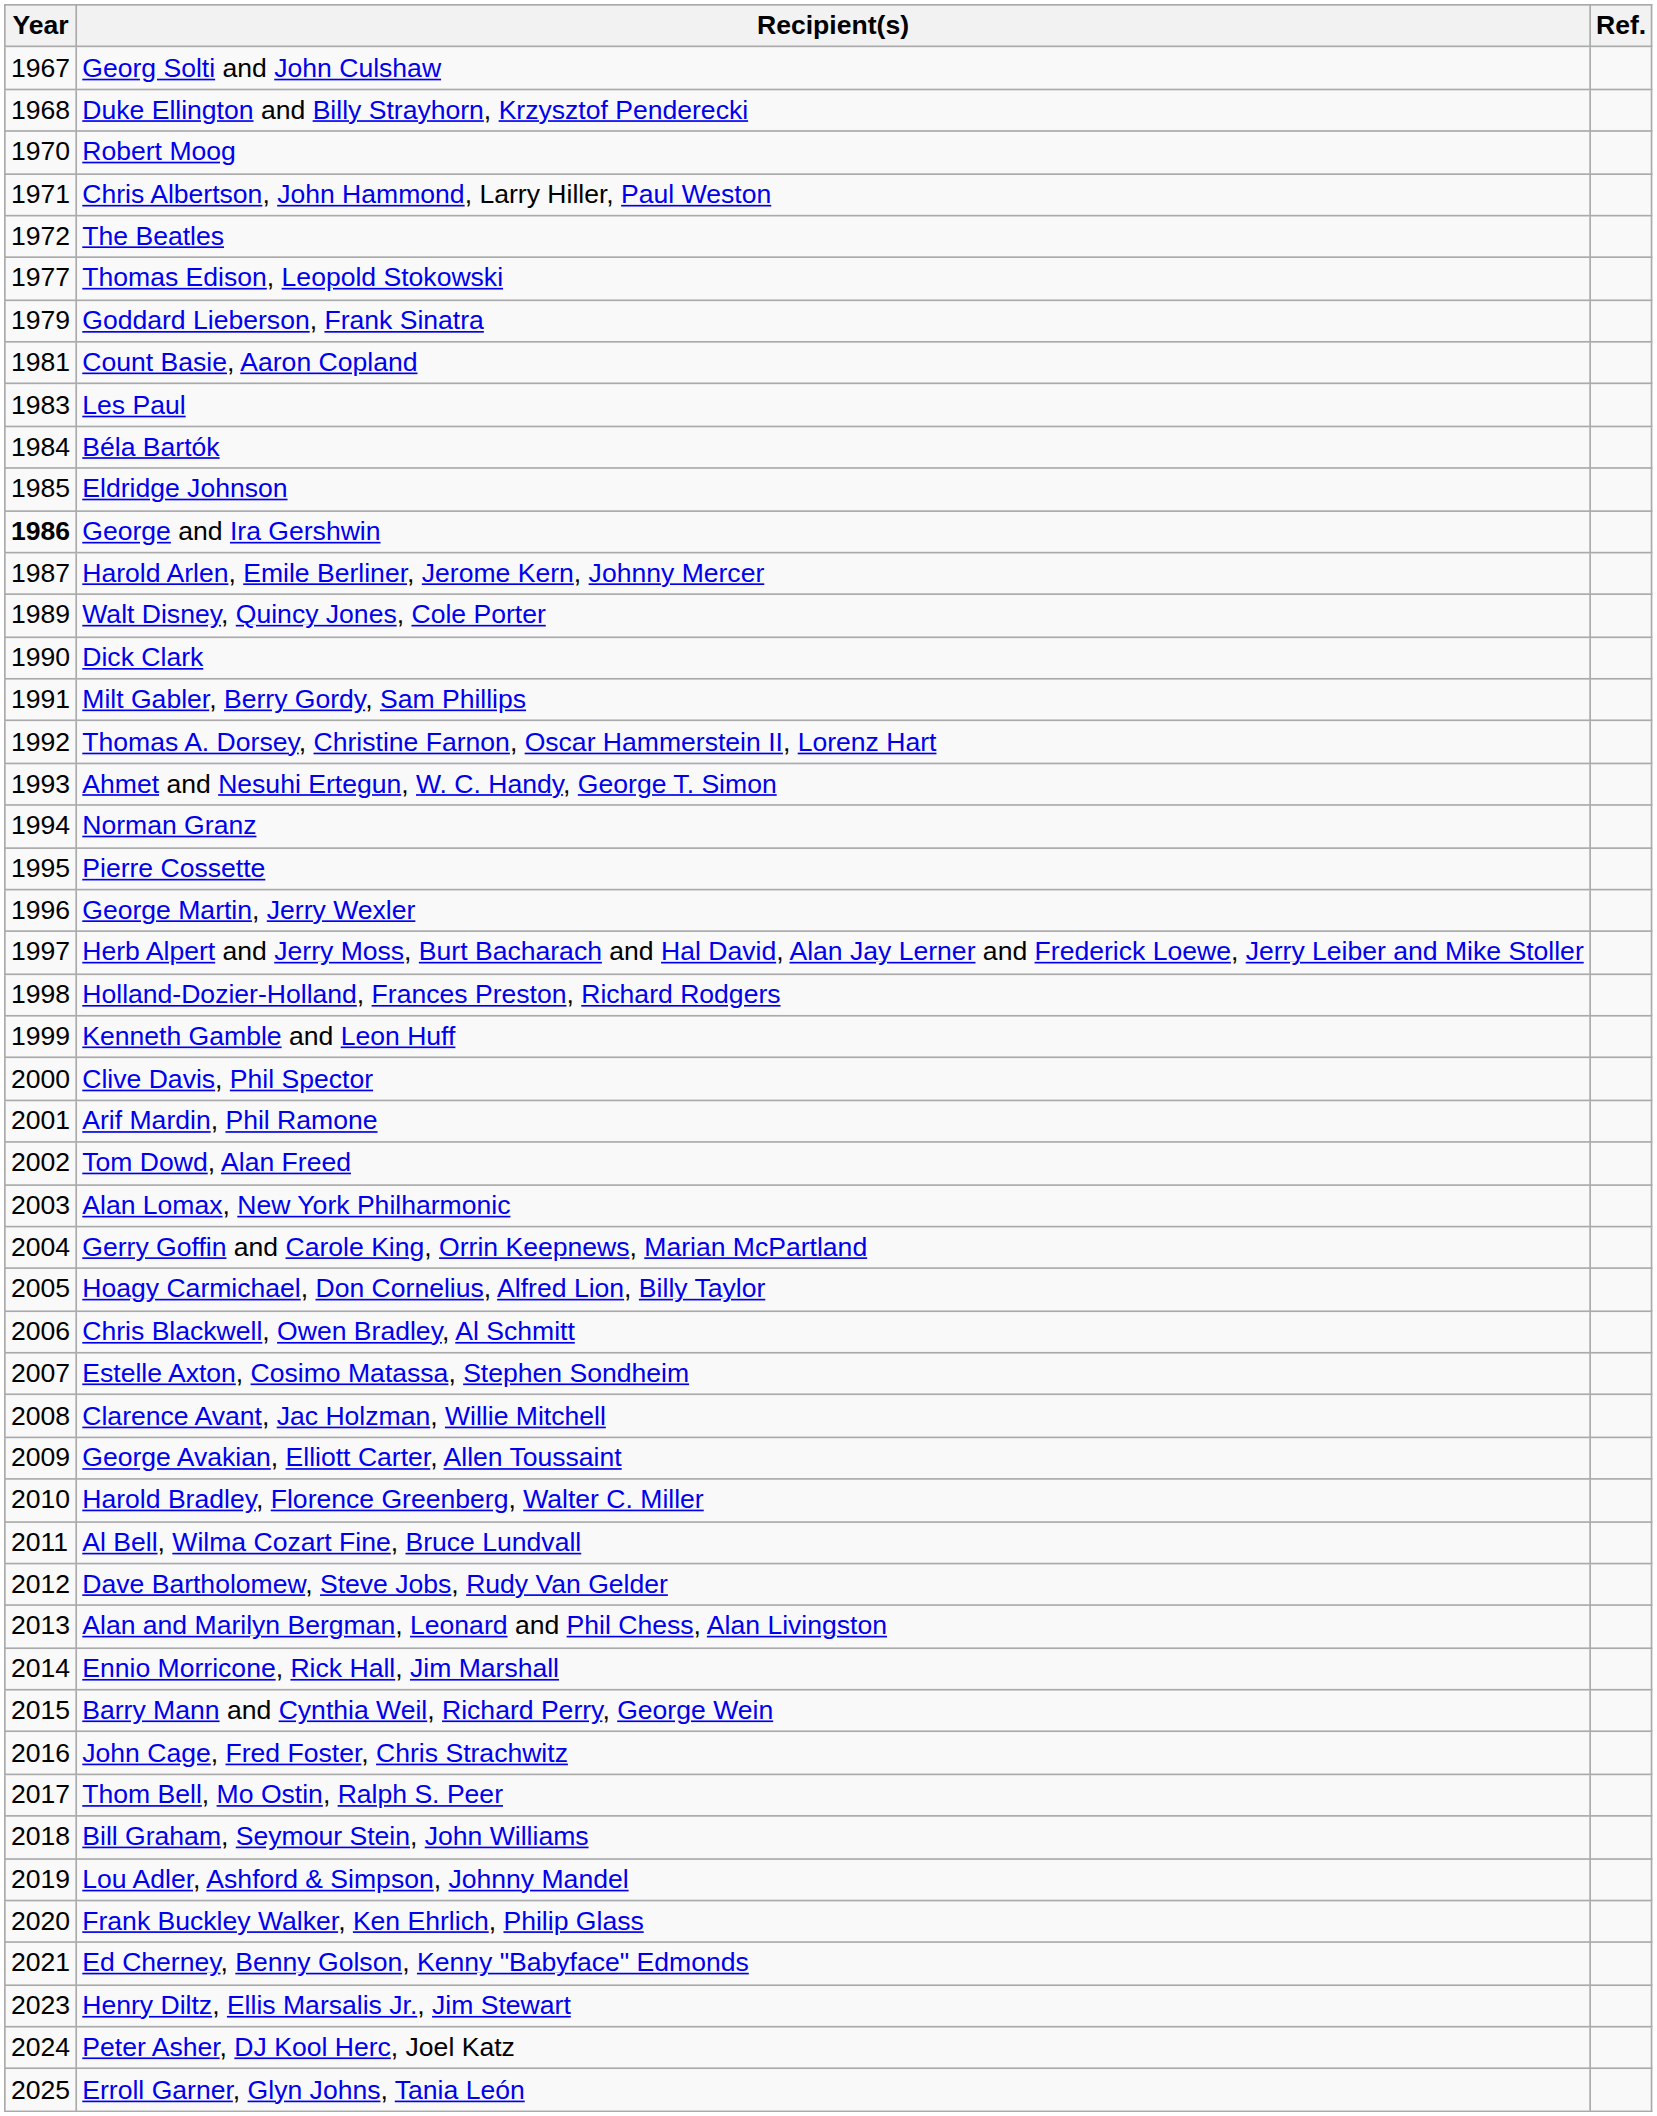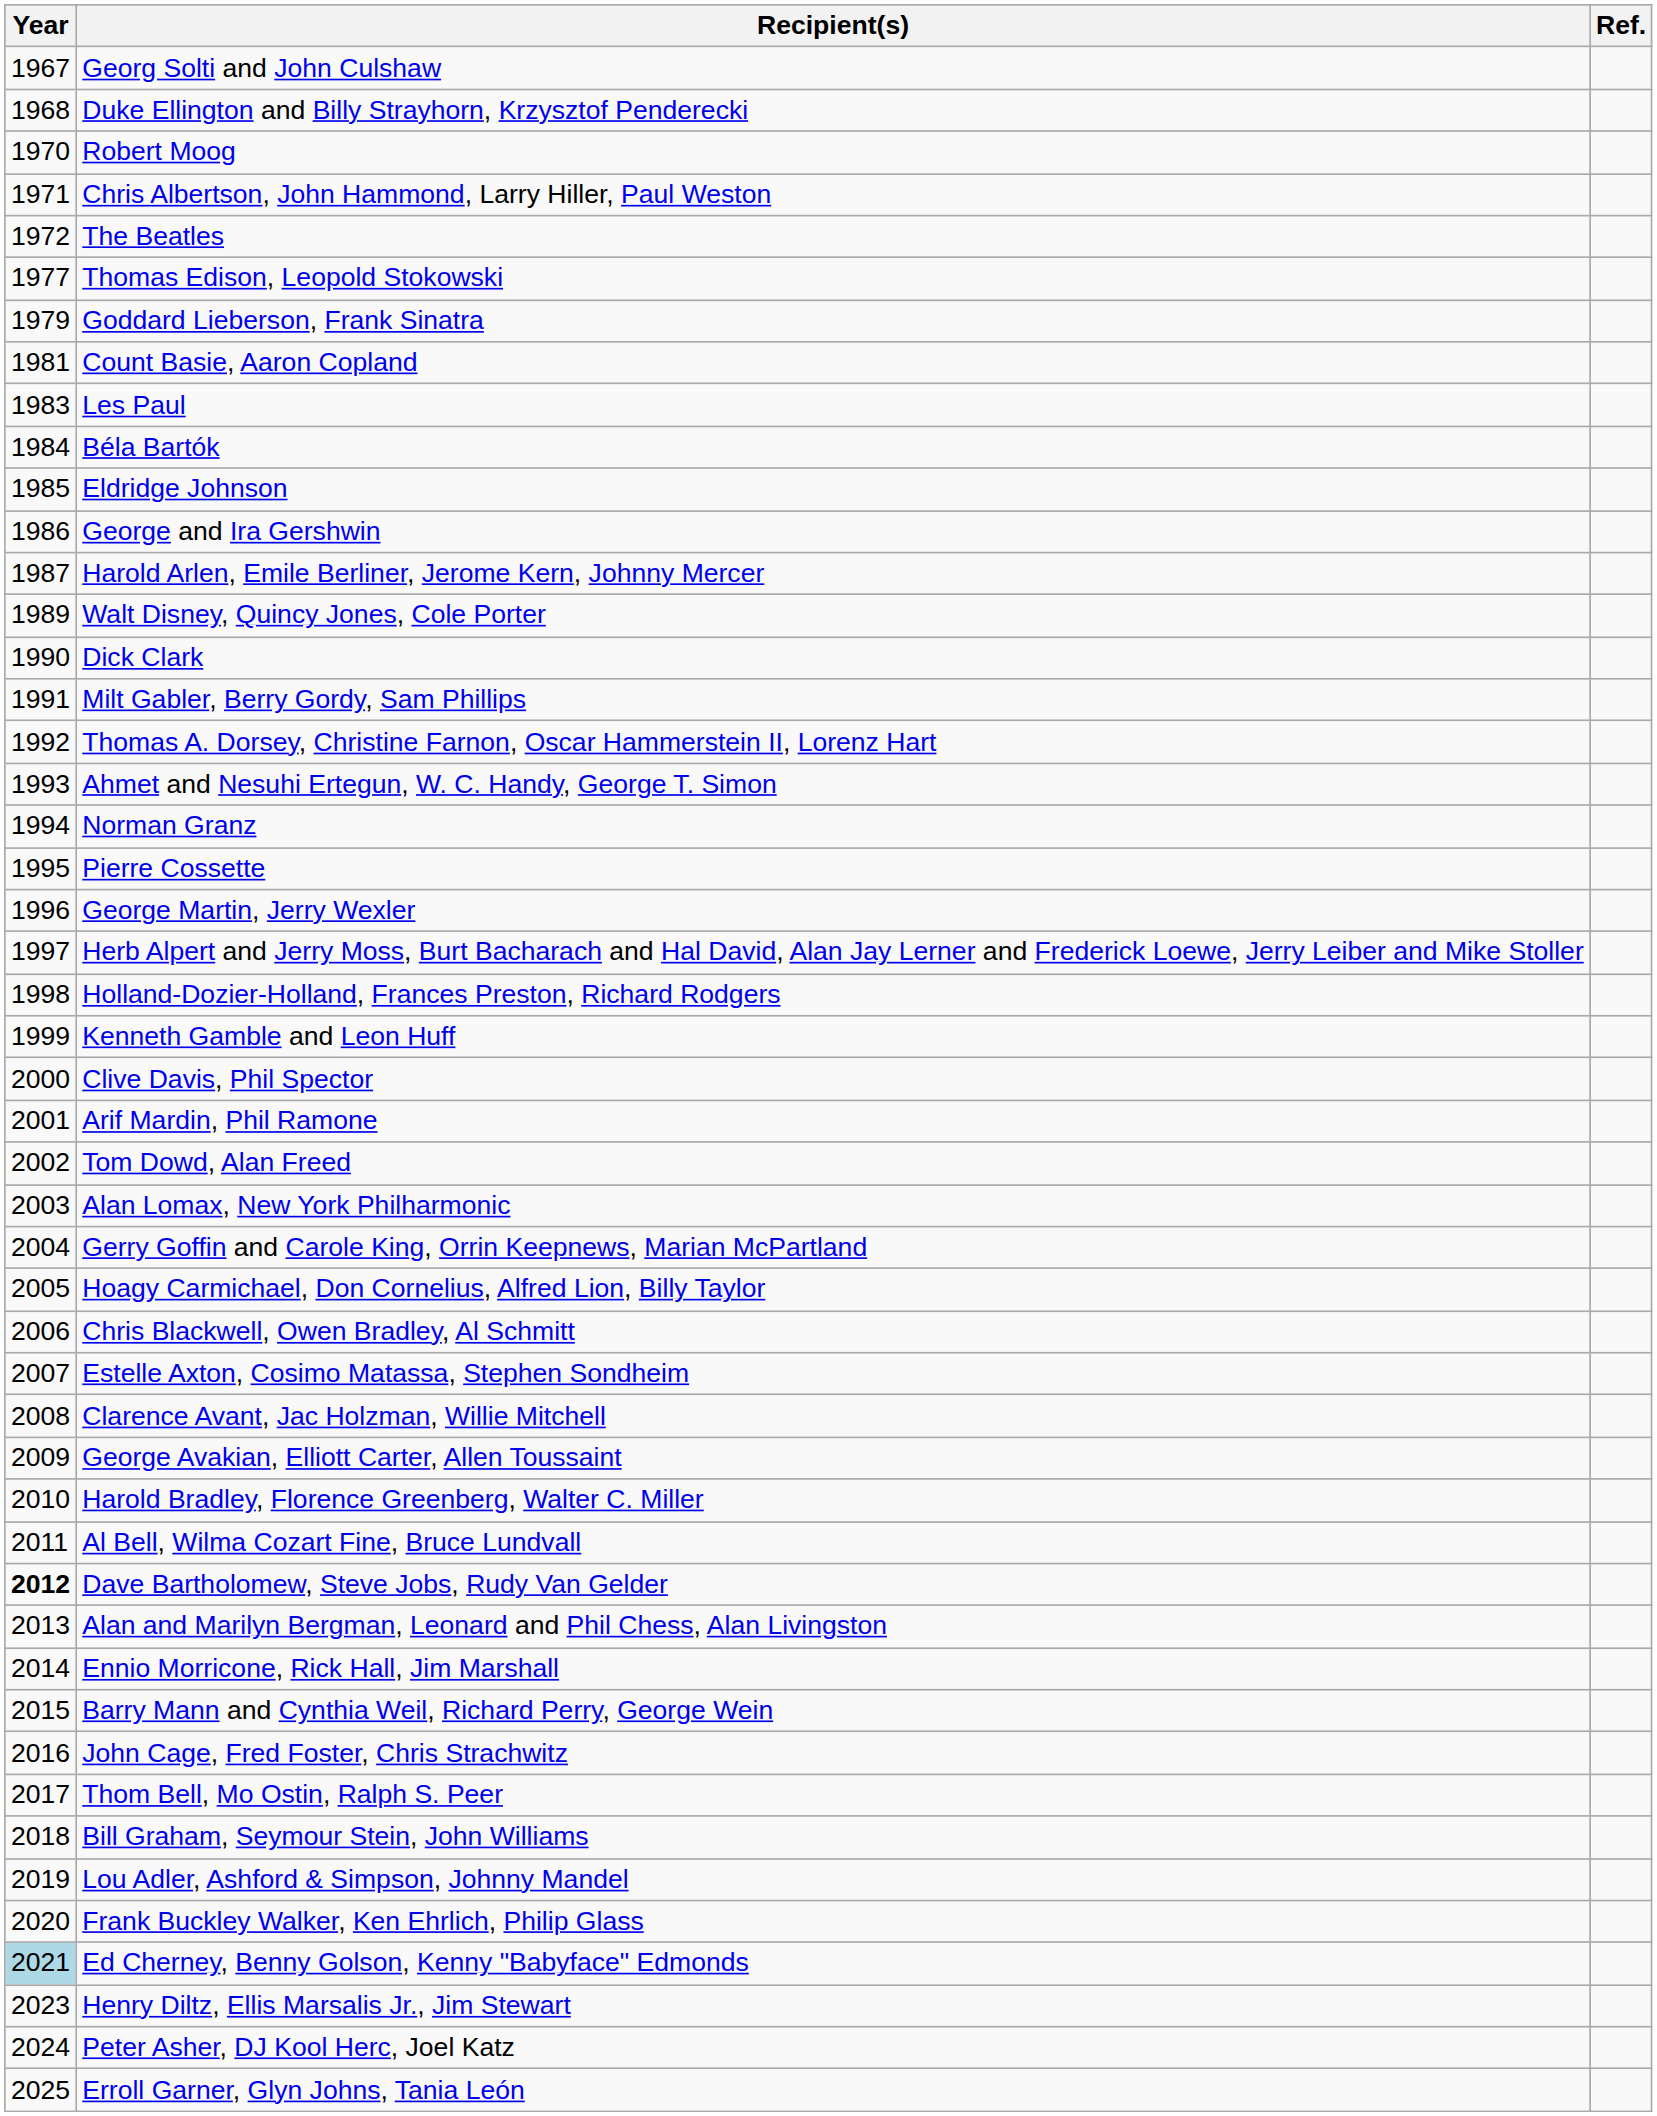(40, 531) bold -> (40, 531) normal
(40, 1584) normal -> (40, 1584) bold
(40, 1963) no background -> (40, 1963) lightblue background
